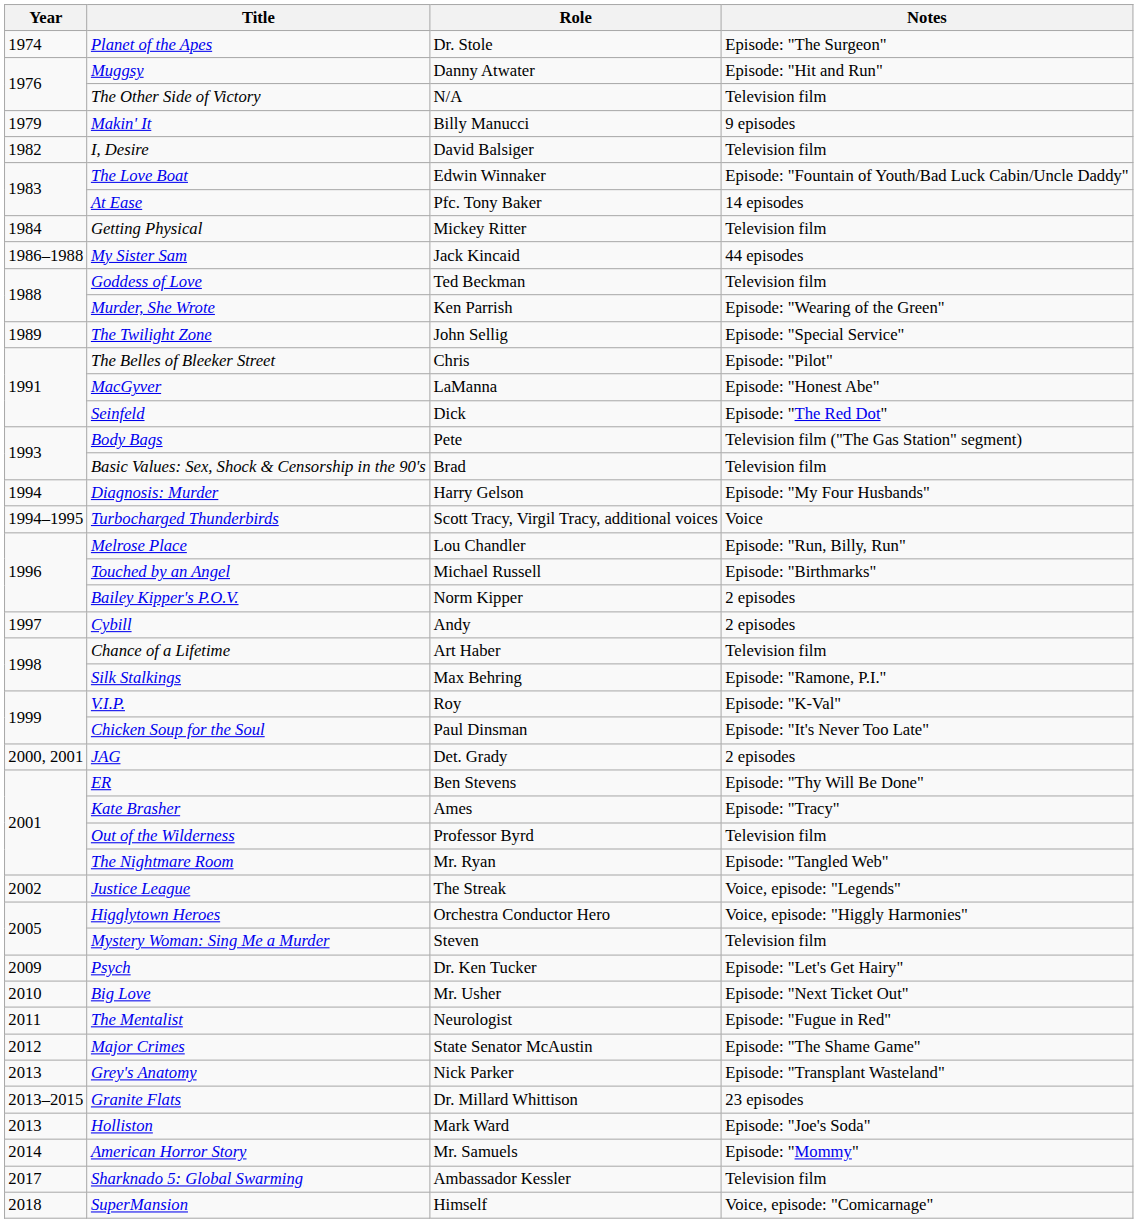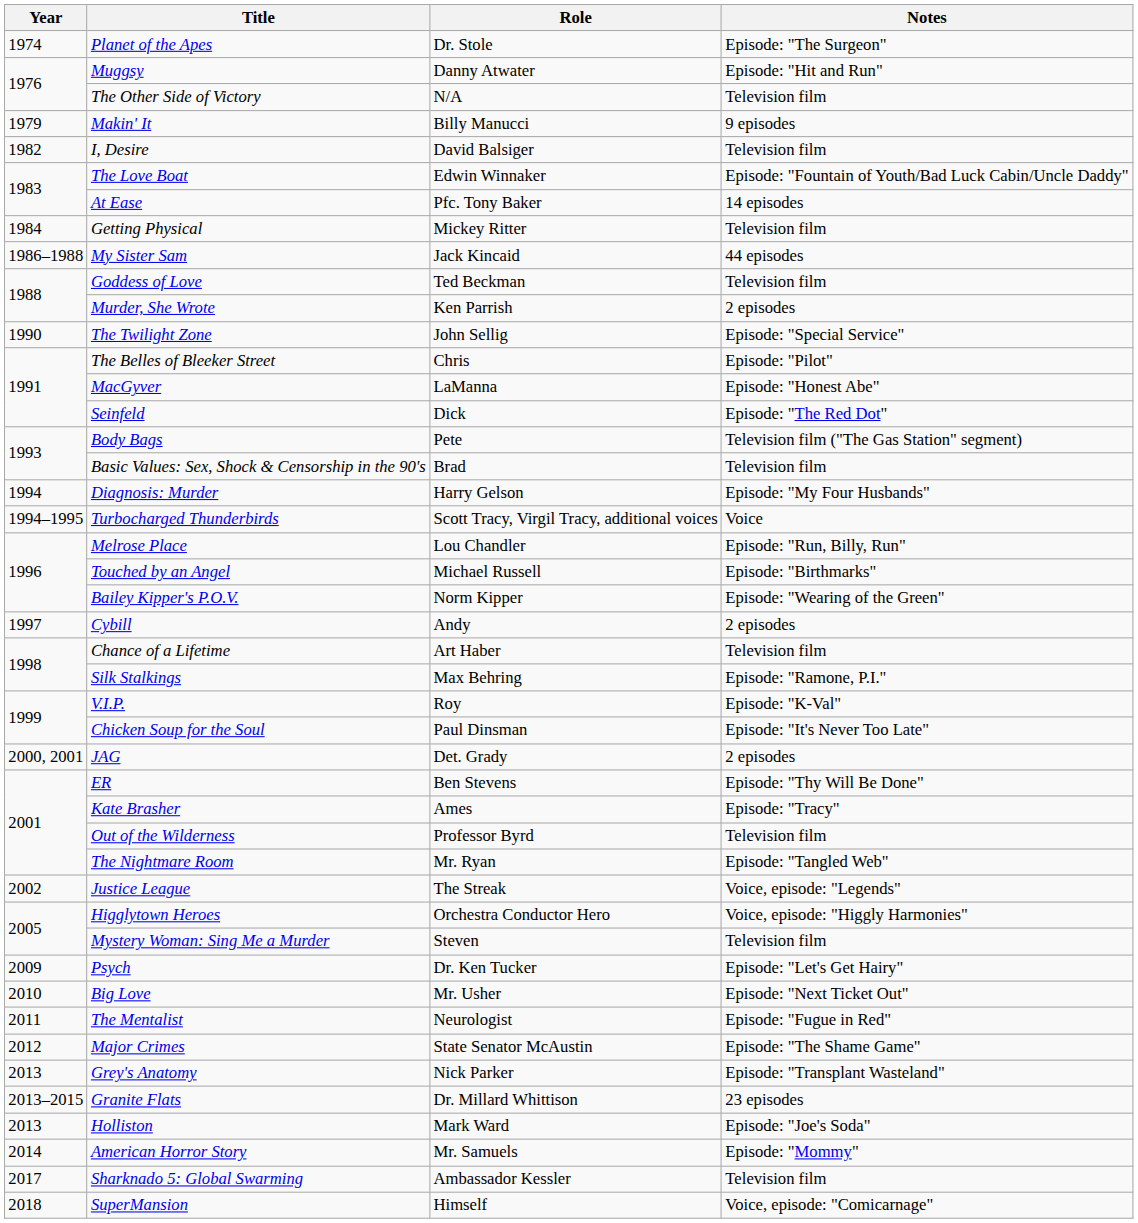(835, 307) Episode: "Wearing of the Green" -> (760, 307) 2 episodes
(25, 334) 1989 -> (25, 334) 1990
(760, 598) 2 episodes -> (835, 598) Episode: "Wearing of the Green"
